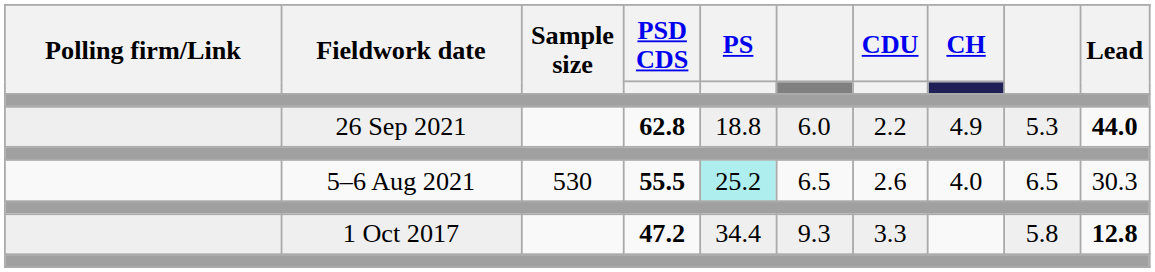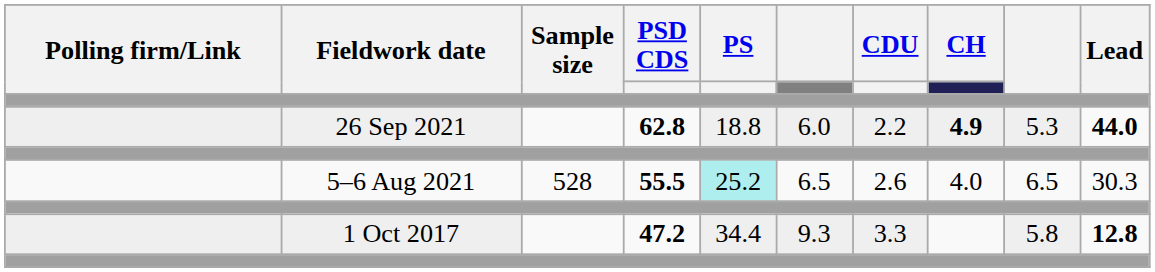(966, 127) normal -> (966, 127) bold
(573, 181) 530 -> (573, 181) 528
